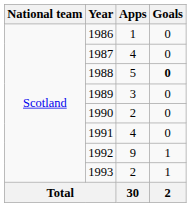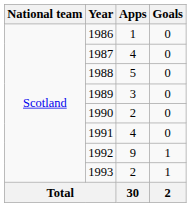(168, 73) bold -> (168, 73) normal
